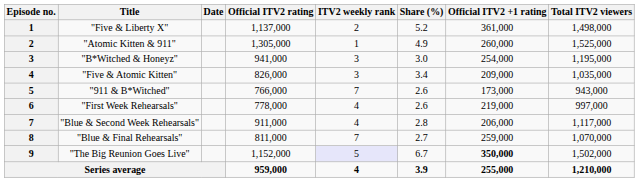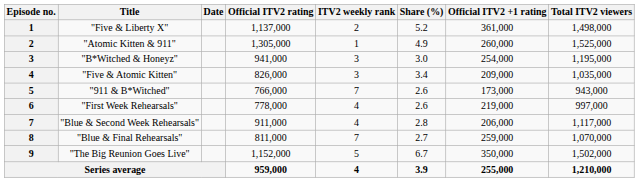(357, 153) lavender background -> (357, 153) no background
(497, 153) bold -> (497, 153) normal
